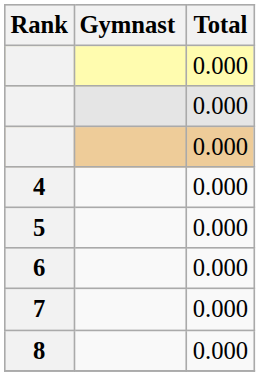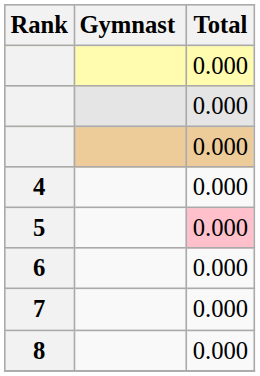(220, 227) no background -> (220, 227) pink background
